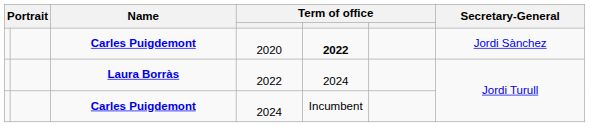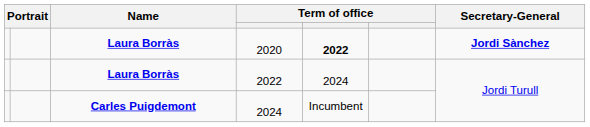(143, 43) Carles Puigdemont -> (143, 43) Laura Borràs
(510, 43) normal -> (510, 43) bold
